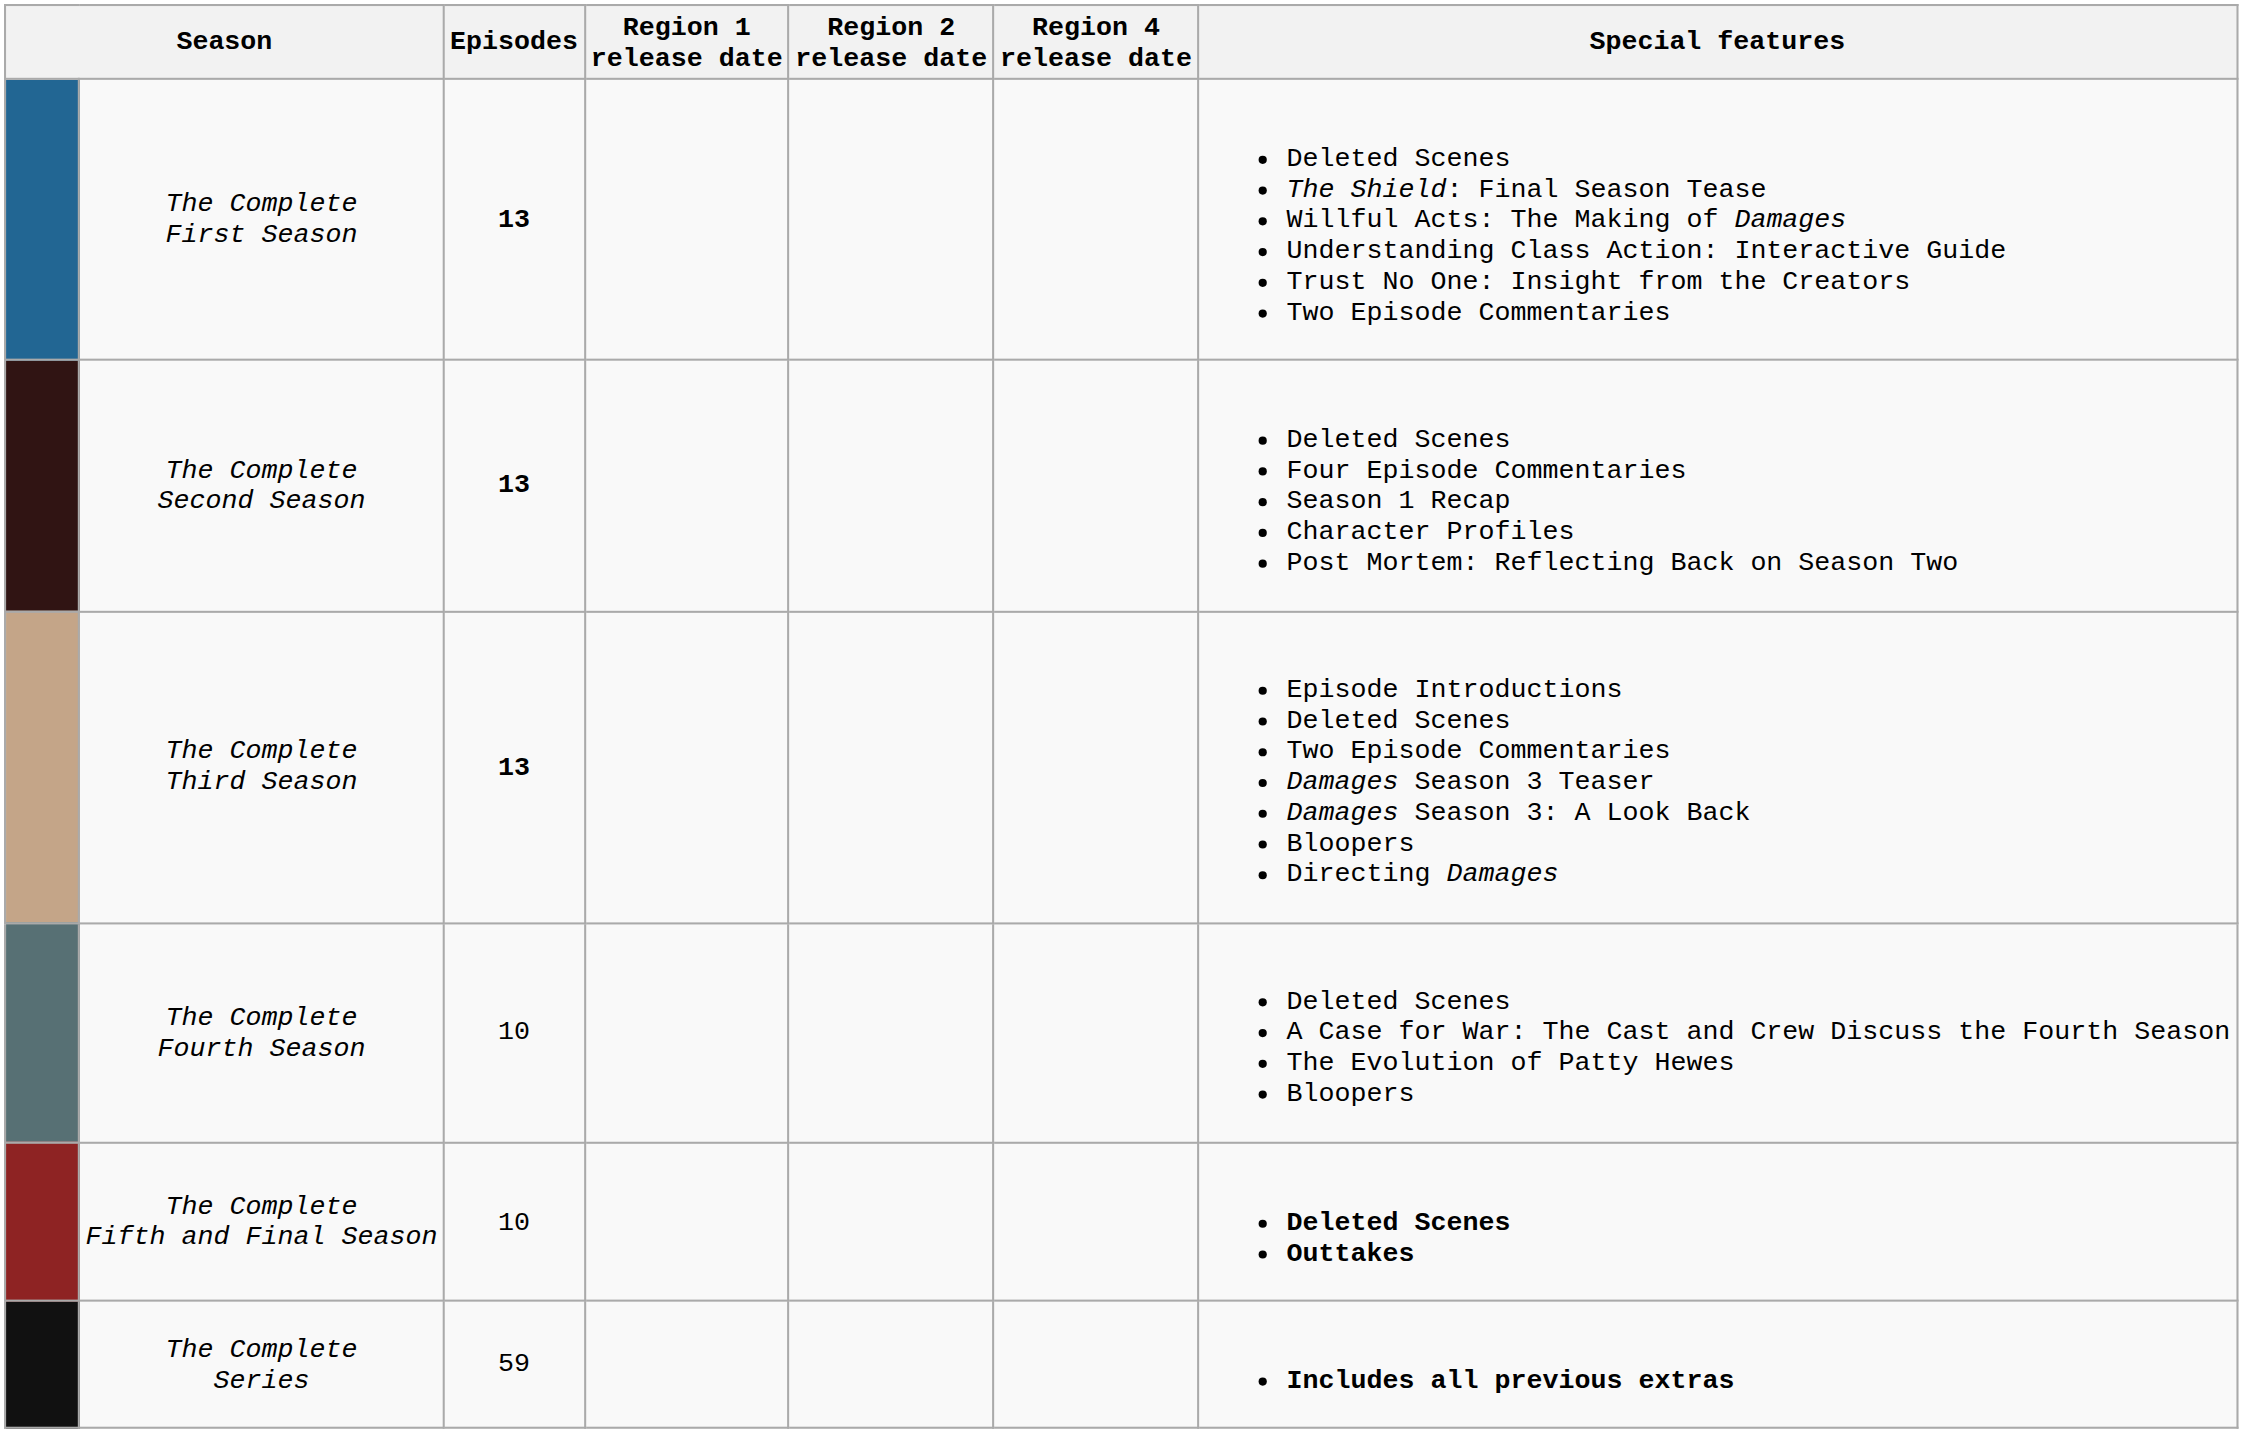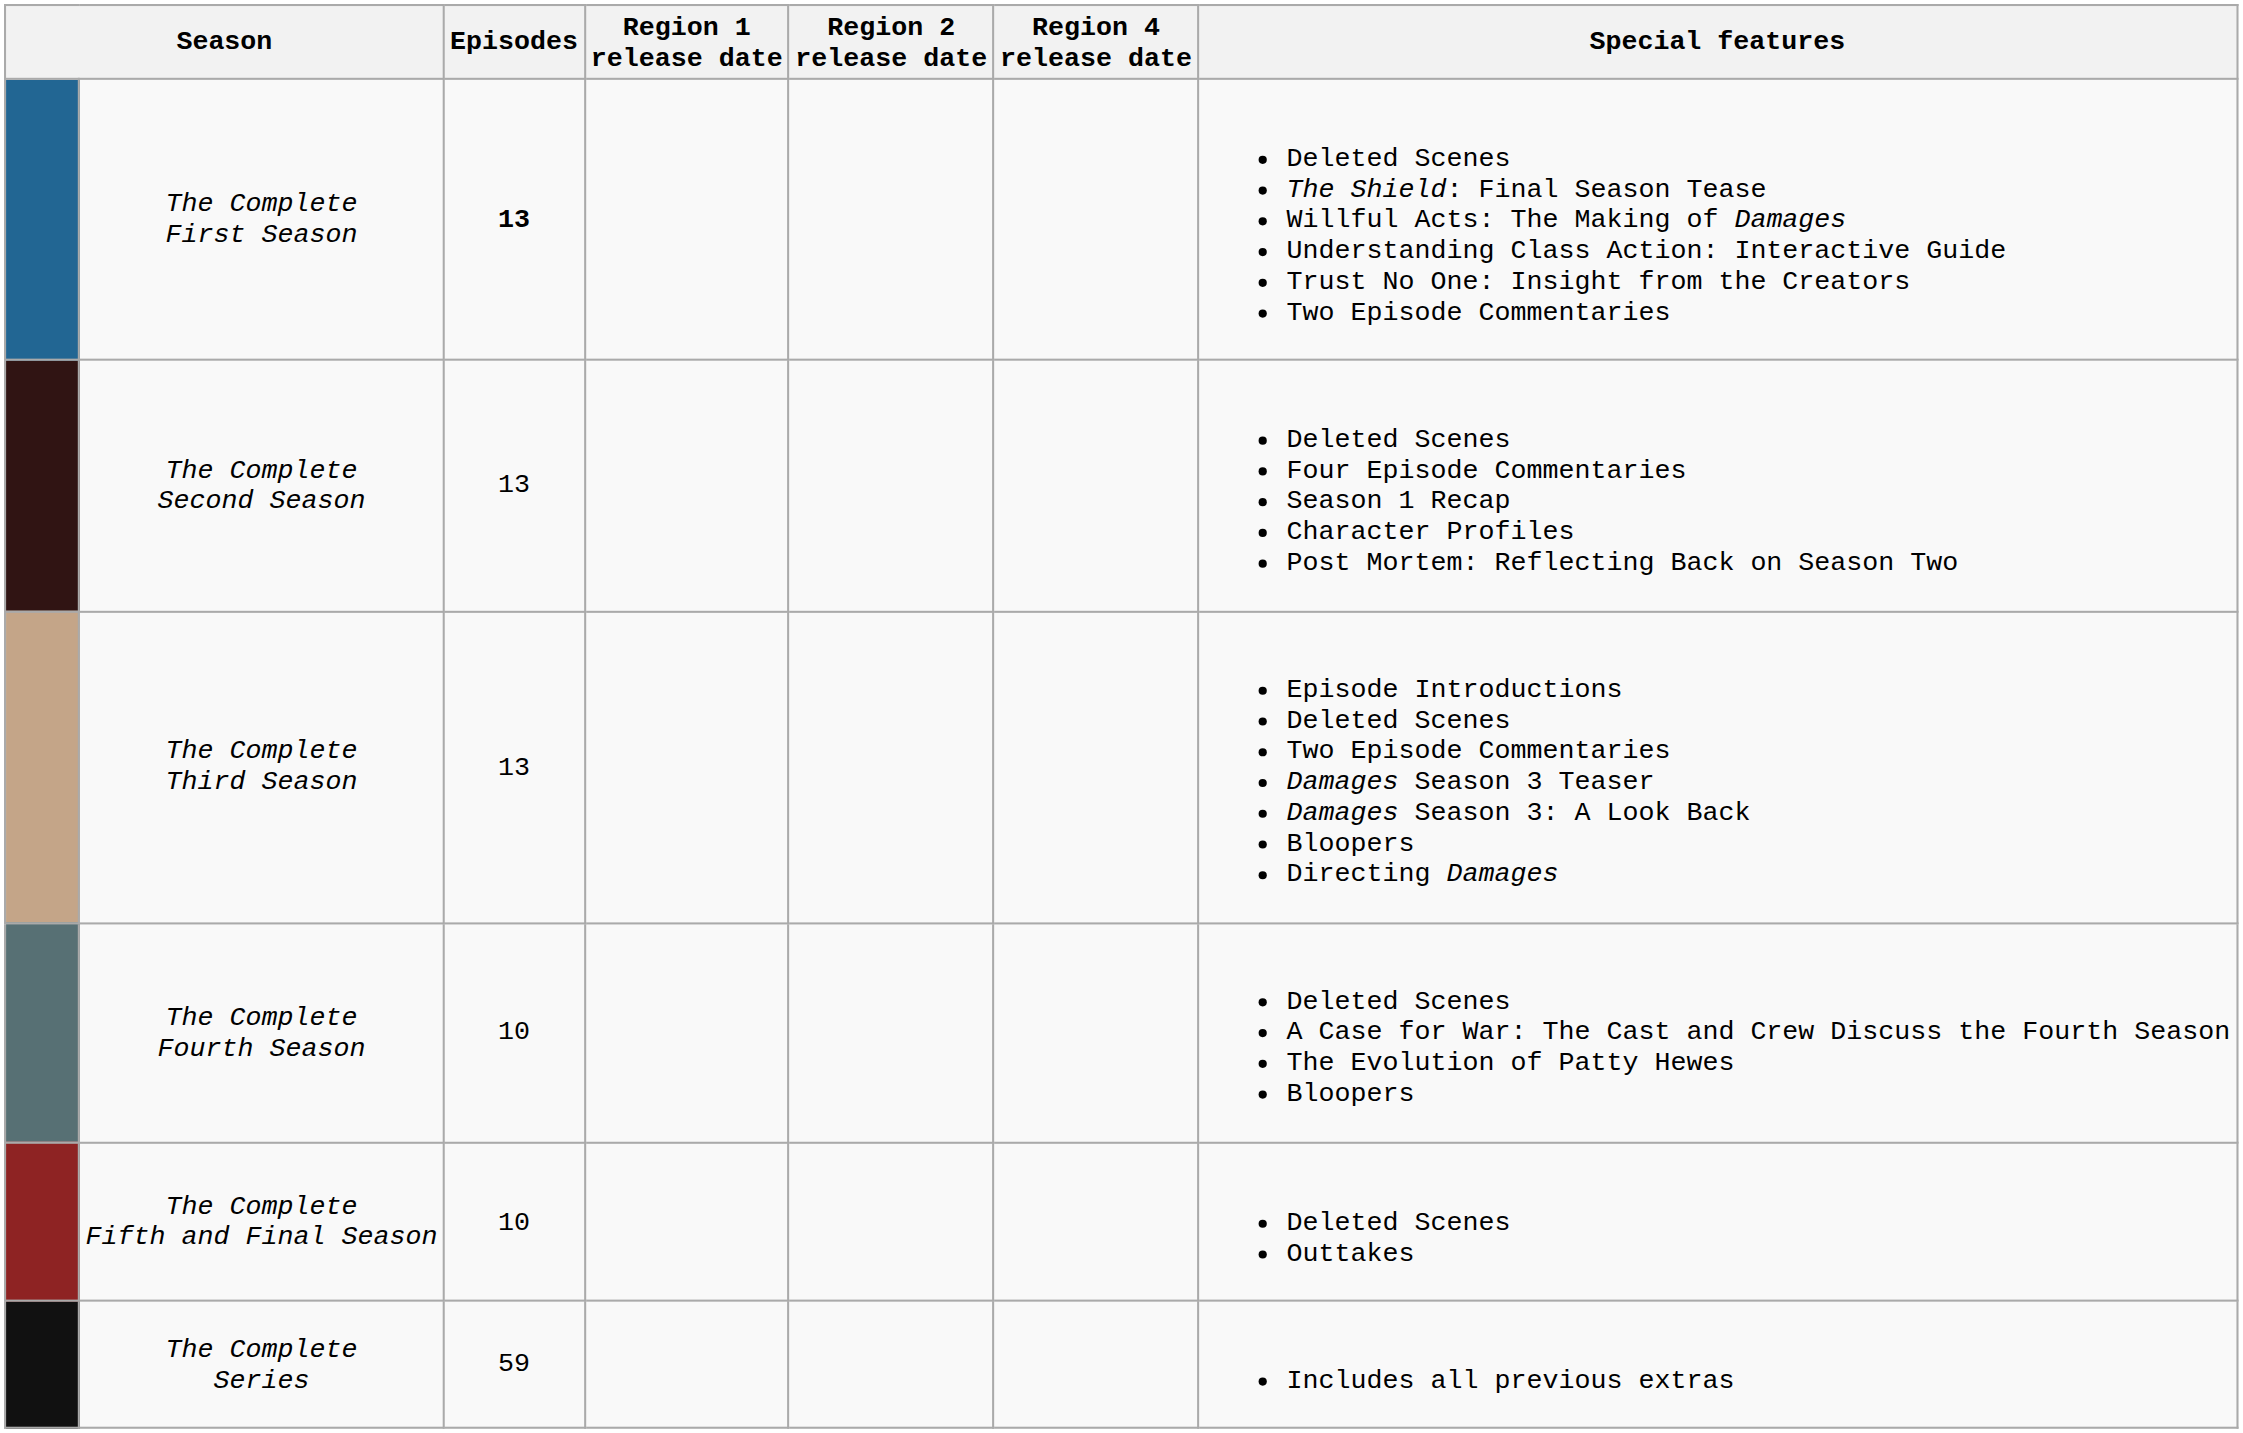(514, 486) bold -> (514, 486) normal
(514, 767) bold -> (514, 767) normal
(1717, 1237) bold -> (1717, 1237) normal
(1717, 1380) bold -> (1717, 1380) normal
